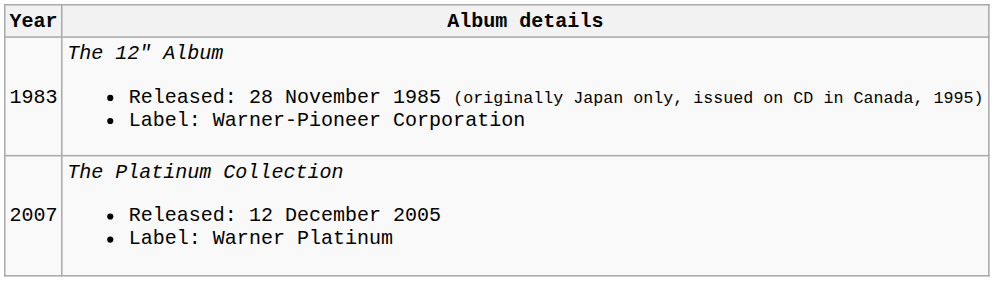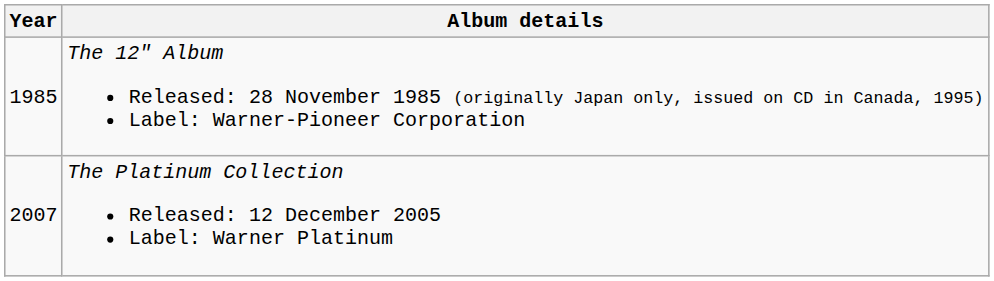(34, 97) 1983 -> (34, 97) 1985
